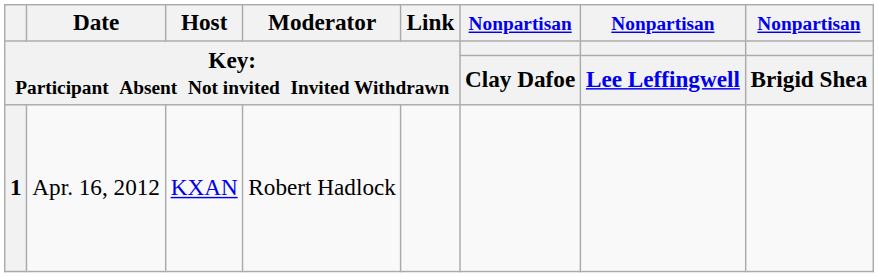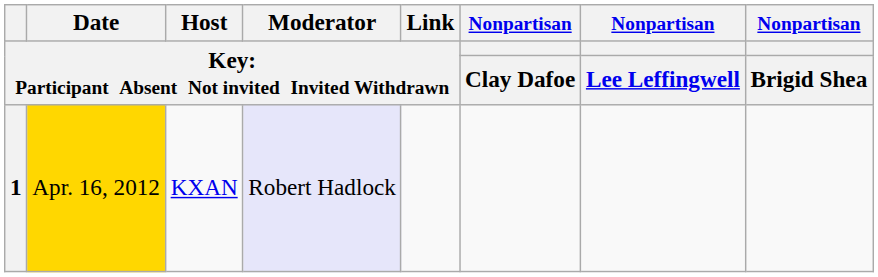(96, 187) no background -> (96, 187) gold background
(322, 187) no background -> (322, 187) lavender background
